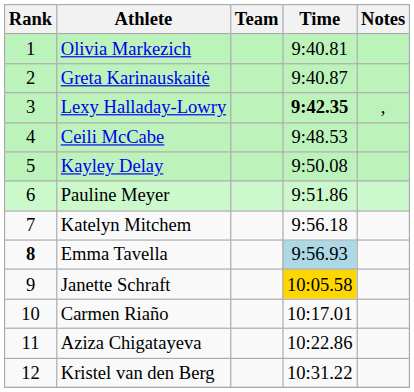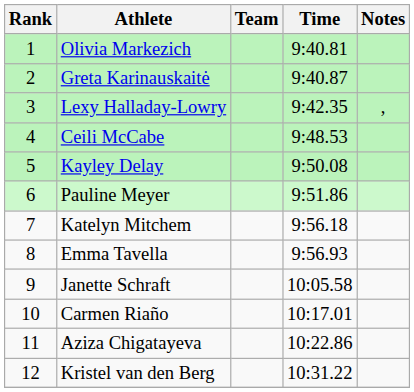(320, 107) bold -> (320, 107) normal
(31, 254) bold -> (31, 254) normal
(320, 254) lightblue background -> (320, 254) no background
(320, 284) gold background -> (320, 284) no background
